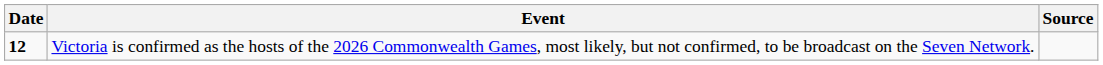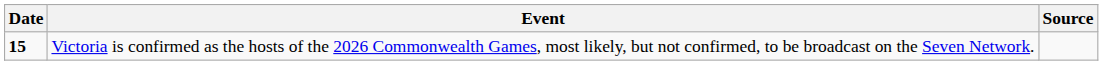(17, 45) 12 -> (17, 45) 15
